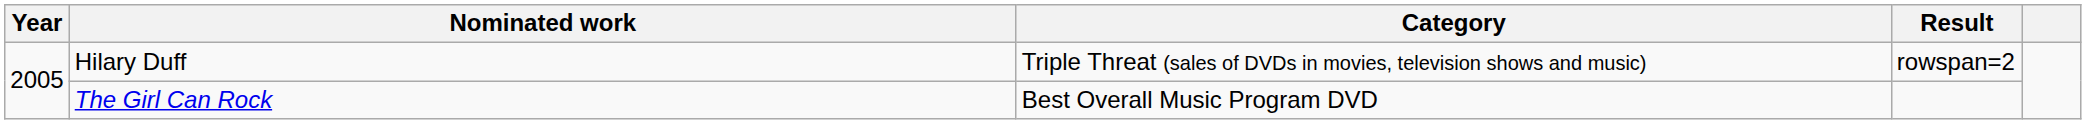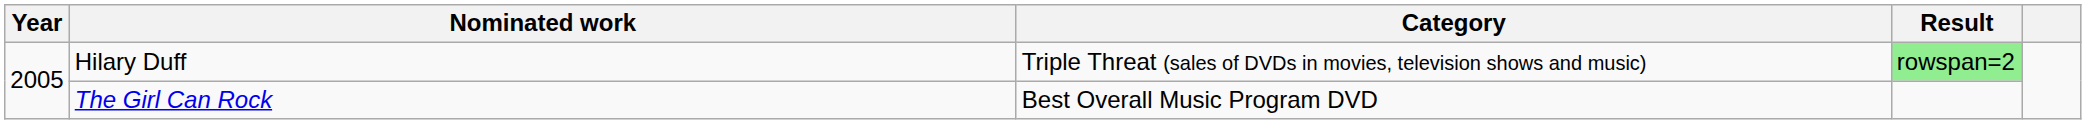(1956, 61) no background -> (1956, 61) lightgreen background
